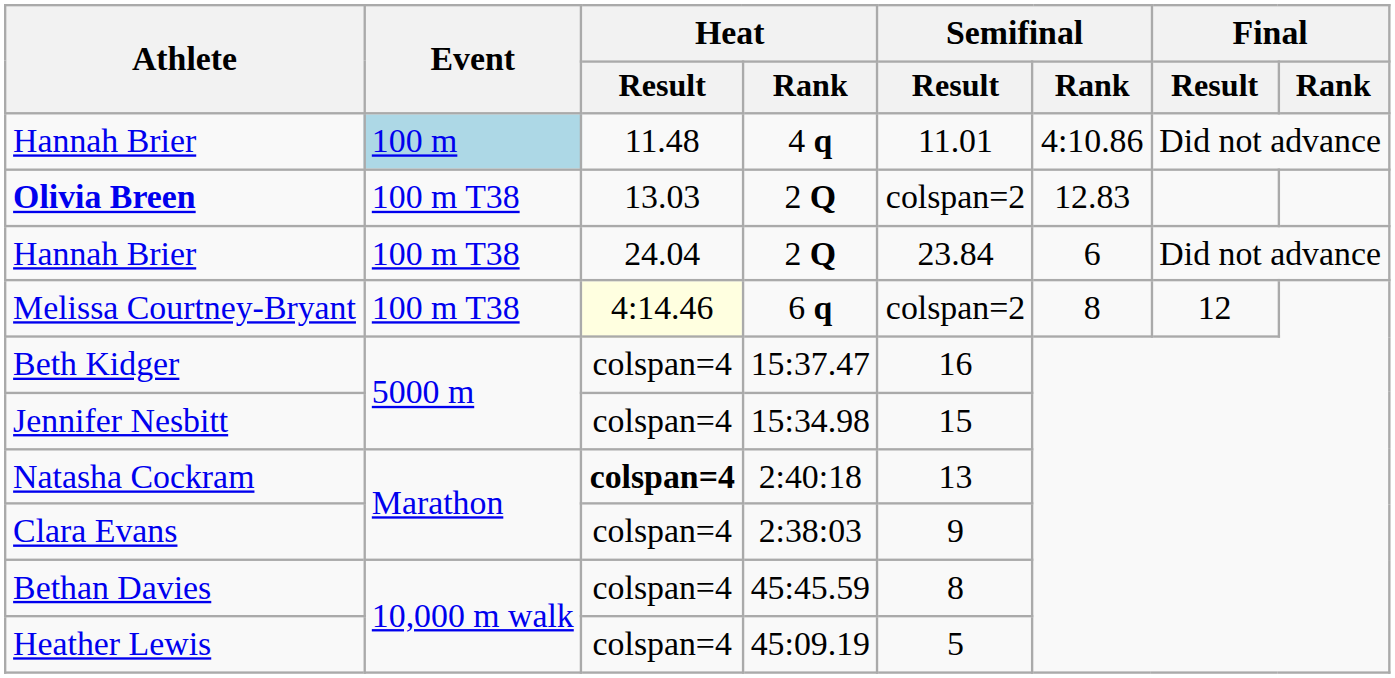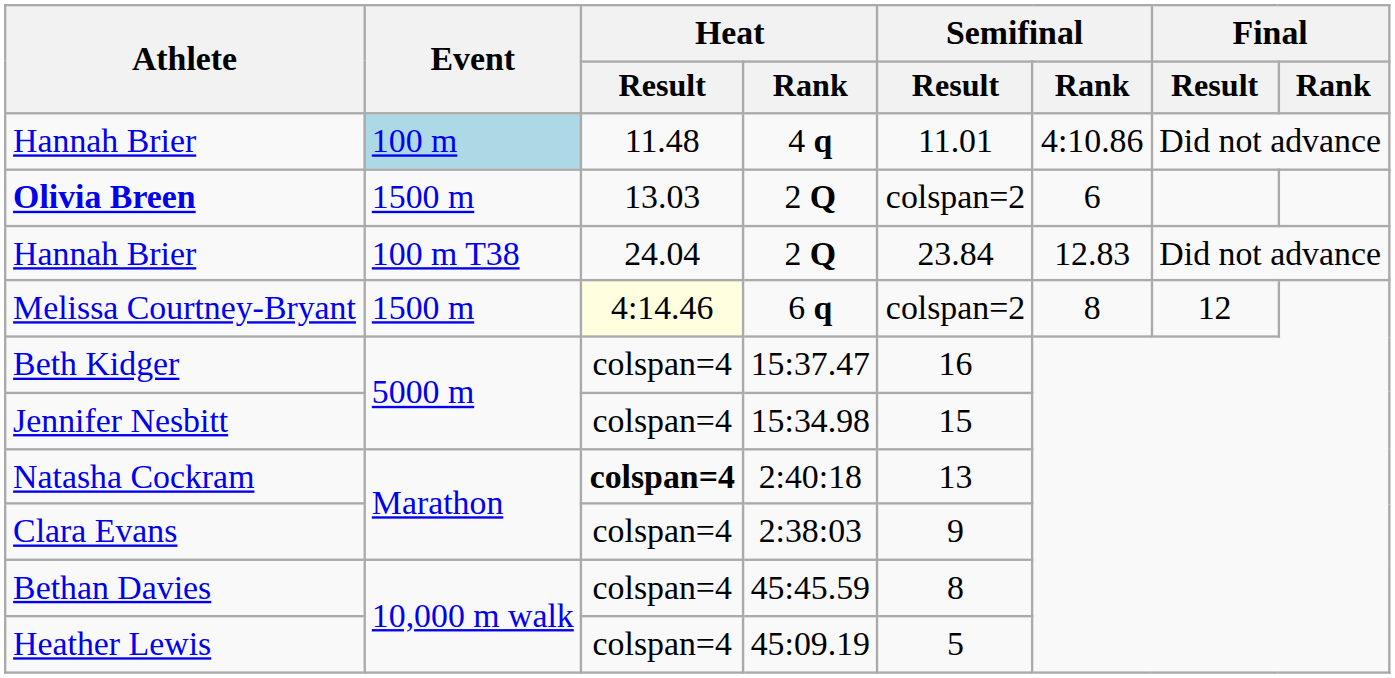(446, 197) 100 m T38 -> (423, 197) 1500 m
(1092, 197) 12.83 -> (1092, 197) 6
(1092, 253) 6 -> (1092, 253) 12.83
(446, 308) 100 m T38 -> (423, 308) 1500 m
